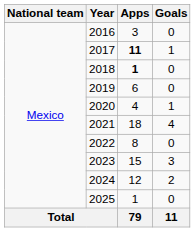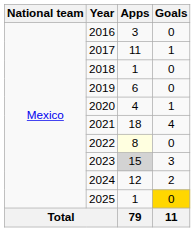(135, 50) bold -> (135, 50) normal
(135, 69) bold -> (135, 69) normal
(135, 143) no background -> (135, 143) lightyellow background
(135, 161) no background -> (135, 161) lightgrey background
(171, 198) no background -> (171, 198) gold background
